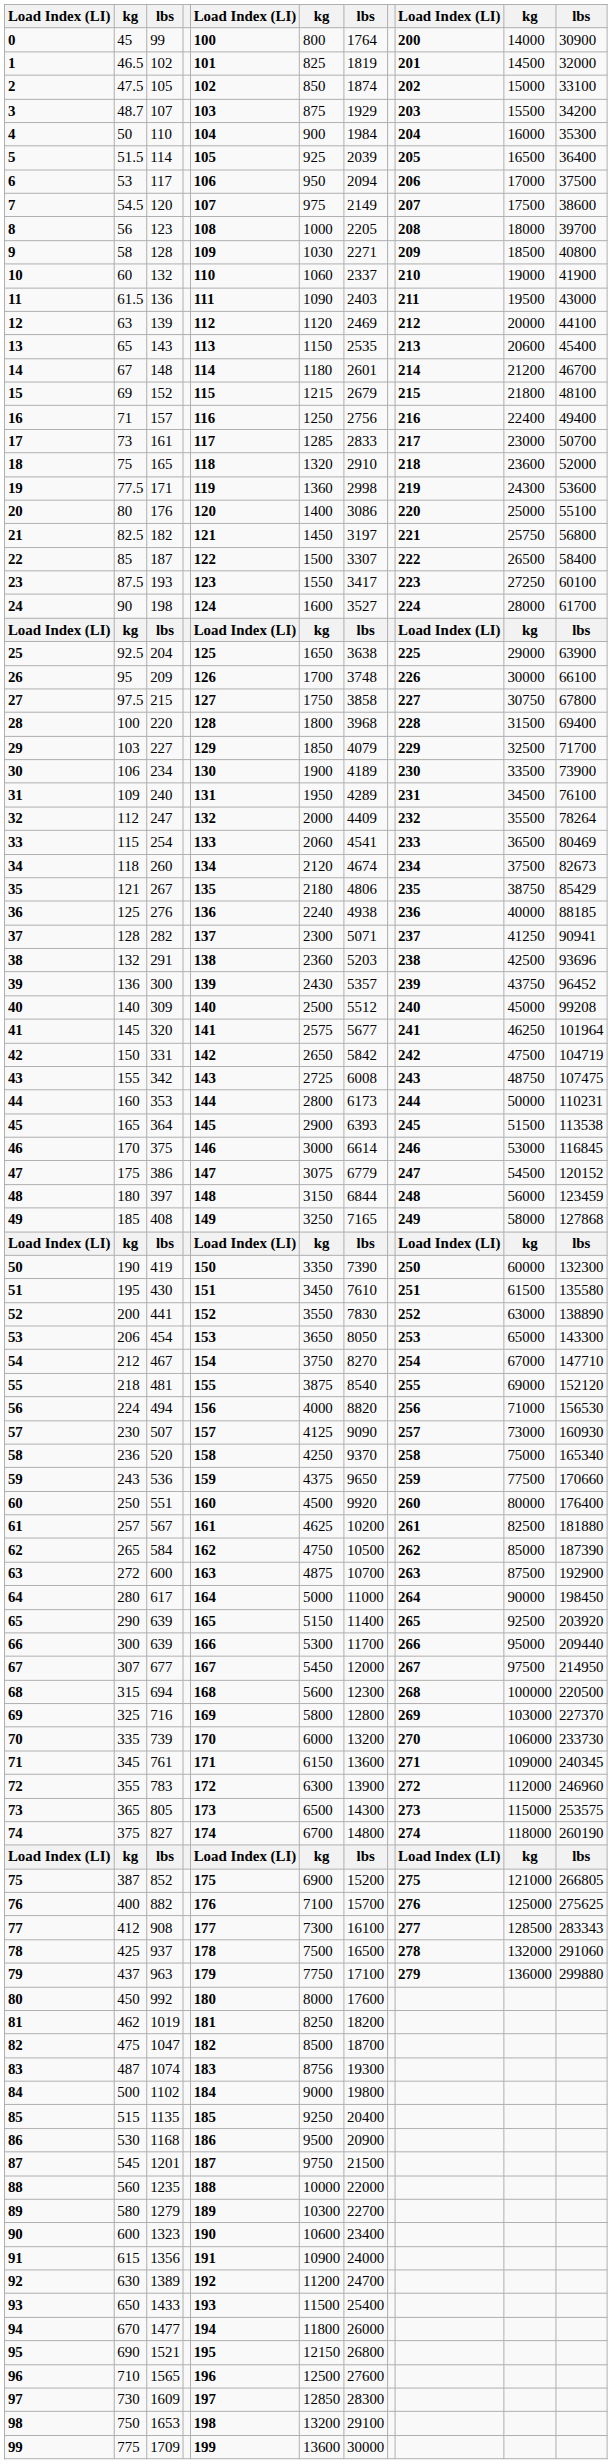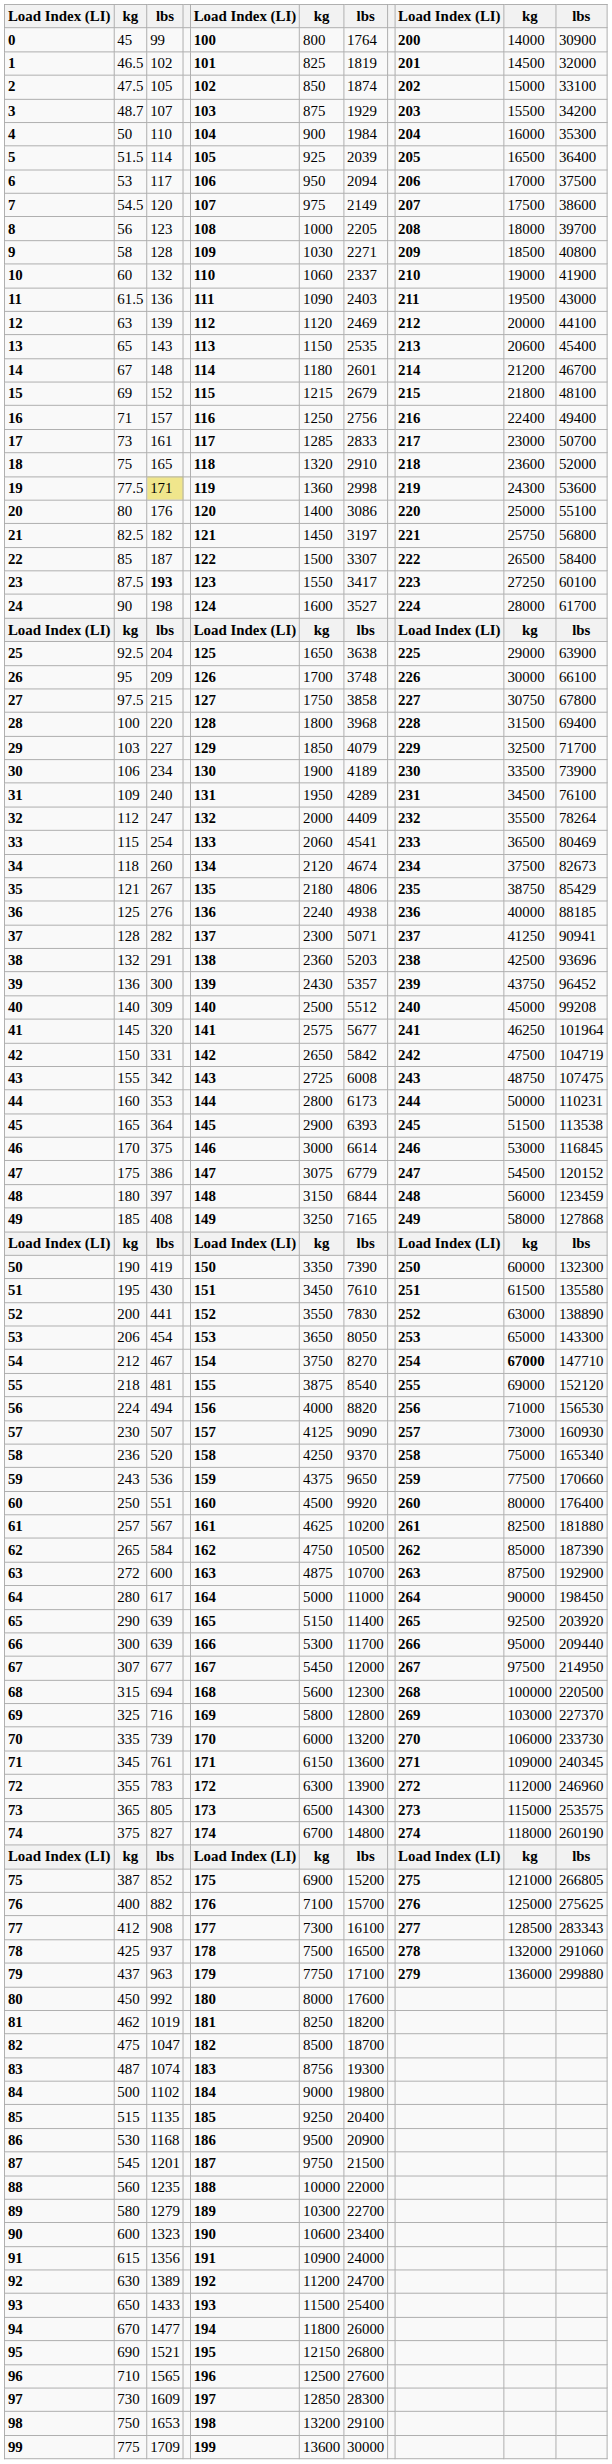(161, 488) no background -> (161, 488) khaki background
(161, 582) normal -> (161, 582) bold
(526, 1361) normal -> (526, 1361) bold
